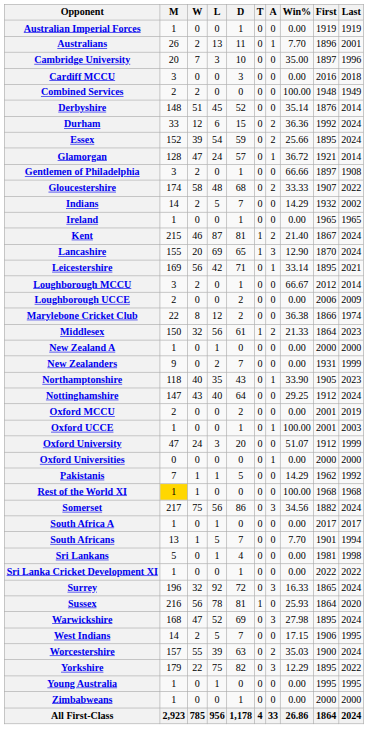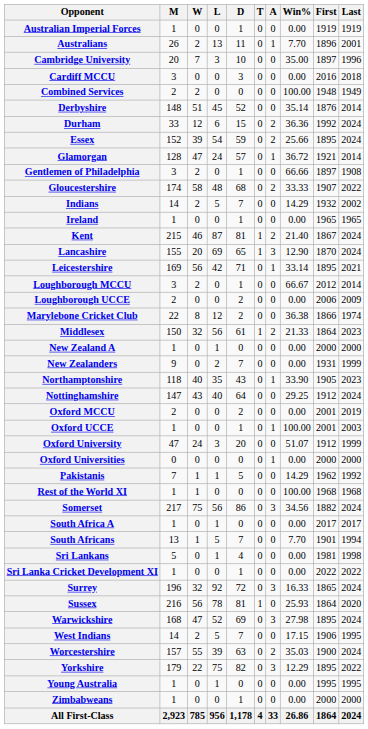(174, 492) gold background -> (174, 492) no background
